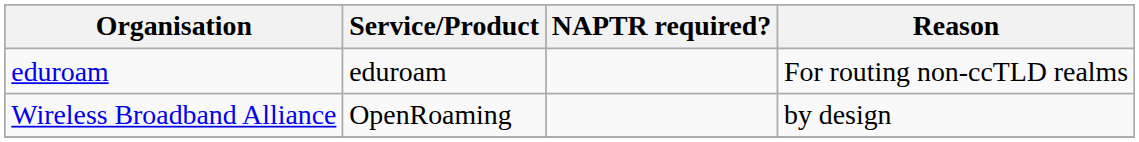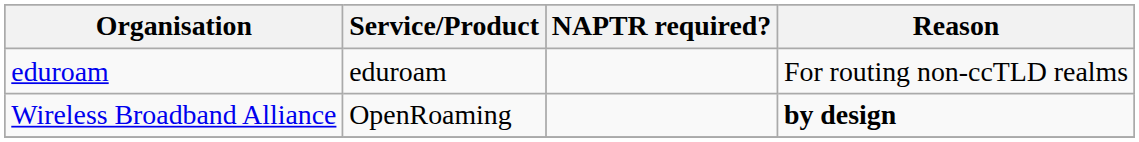(838, 114) normal -> (840, 114) bold
